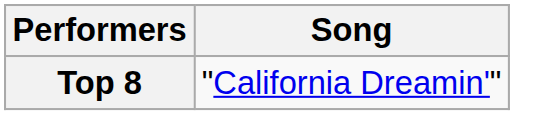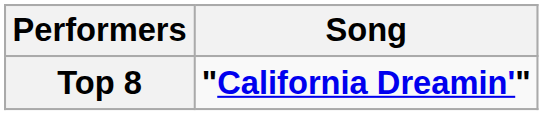(352, 82) normal -> (366, 82) bold
